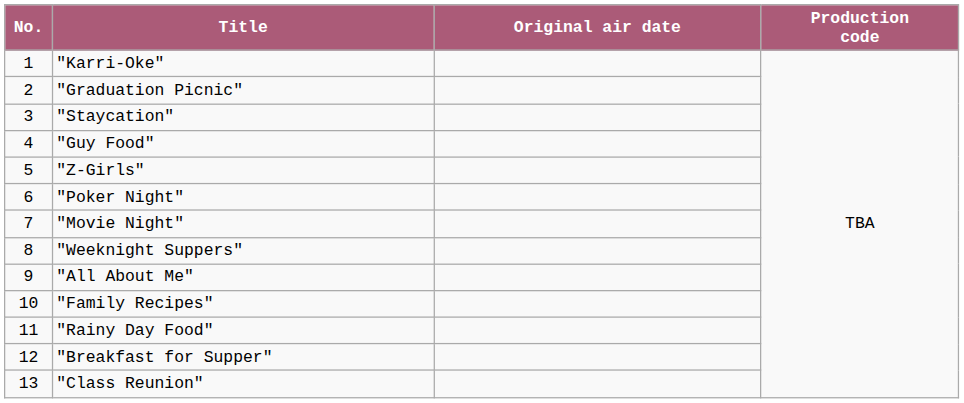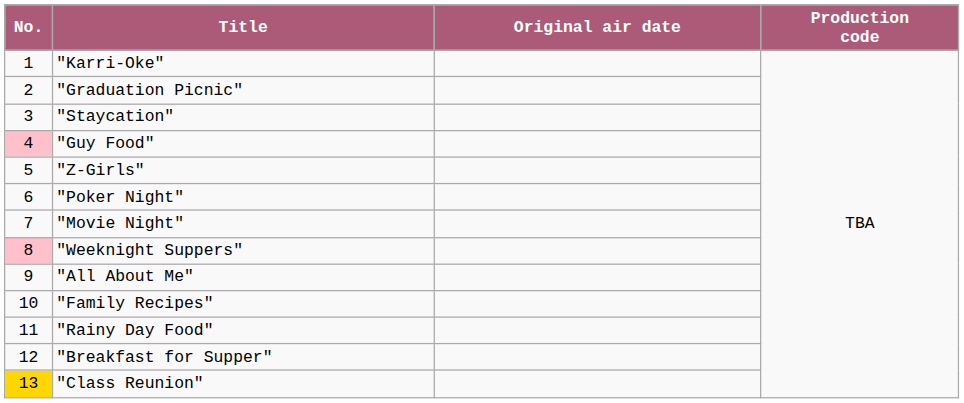(28, 144) no background -> (28, 144) pink background
(28, 250) no background -> (28, 250) pink background
(28, 384) no background -> (28, 384) gold background
